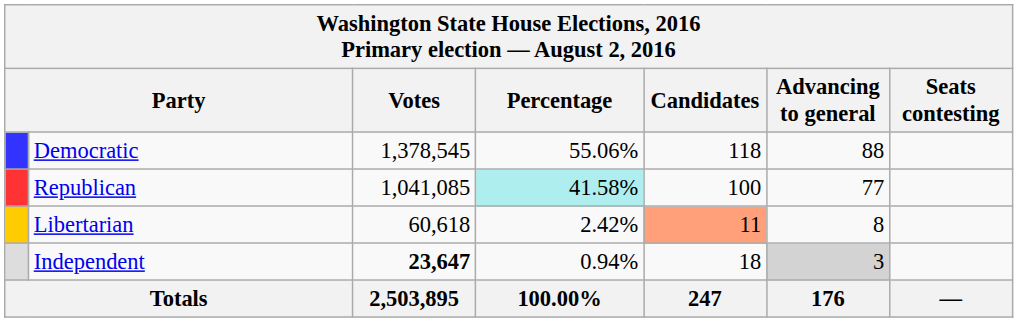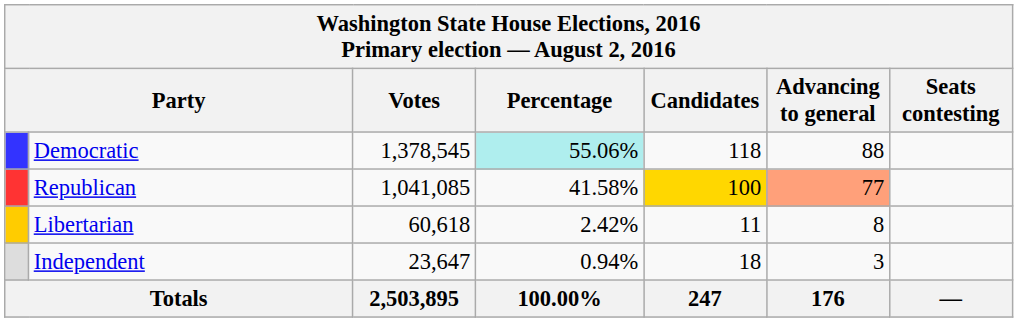(604, 150) no background -> (604, 150) paleturquoise background
(604, 187) paleturquoise background -> (604, 187) no background
(744, 187) no background -> (744, 187) gold background
(873, 187) no background -> (873, 187) lightsalmon background
(750, 224) lightsalmon background -> (750, 224) no background
(439, 261) bold -> (439, 261) normal
(878, 261) lightgrey background -> (878, 261) no background
